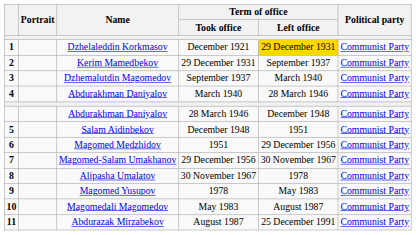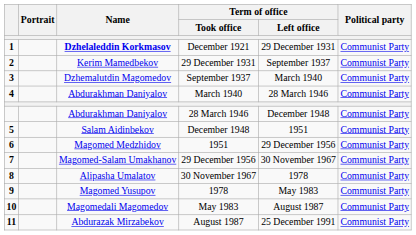(118, 47) normal -> (118, 47) bold
(298, 47) gold background -> (298, 47) no background
